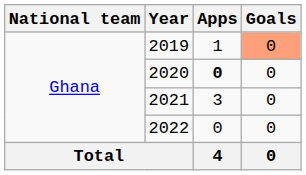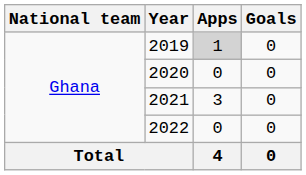(217, 46) no background -> (217, 46) lightgrey background
(271, 46) lightsalmon background -> (271, 46) no background
(217, 74) bold -> (217, 74) normal
